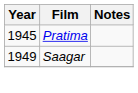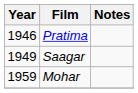(22, 35) 1945 -> (22, 35) 1946
+ row: (61, 77)
